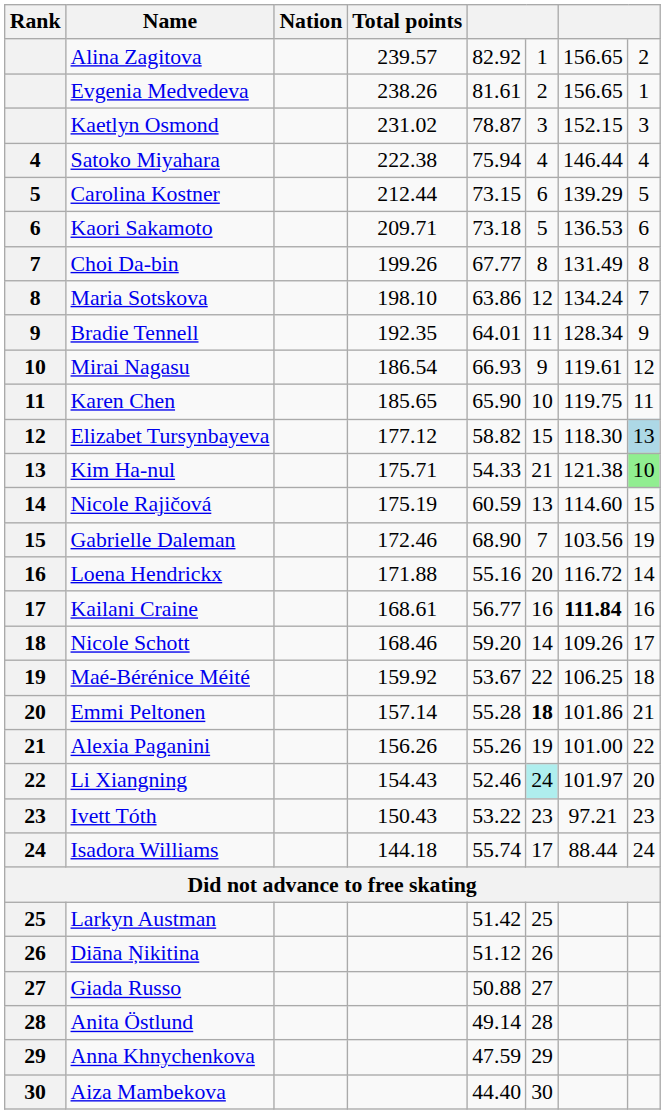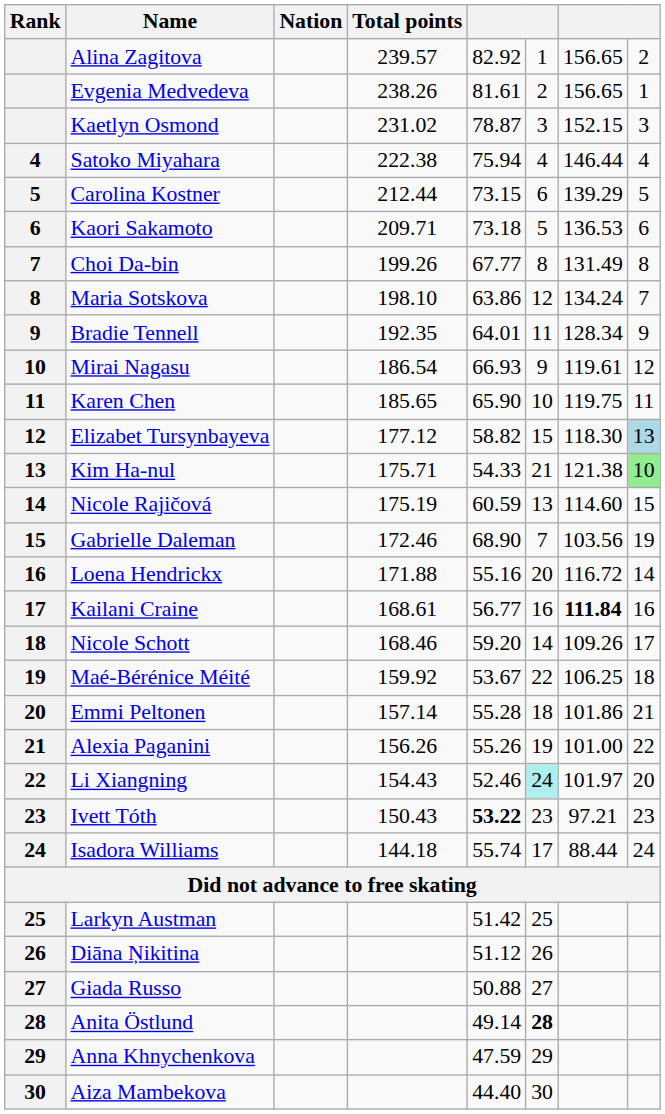(542, 711) bold -> (542, 711) normal
(497, 815) normal -> (497, 815) bold
(542, 1022) normal -> (542, 1022) bold
